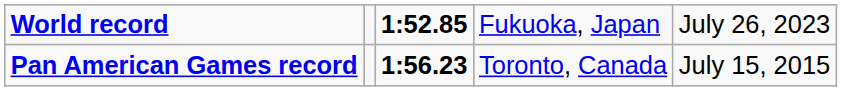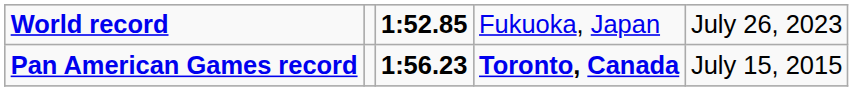(573, 65) normal -> (579, 65) bold
